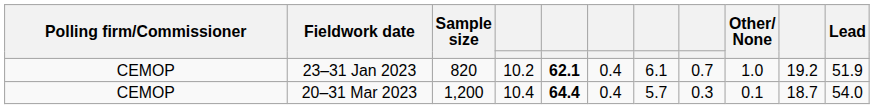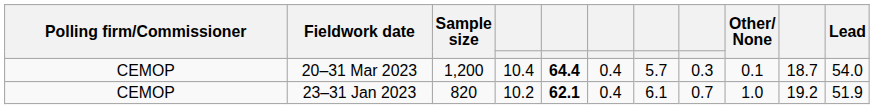rows swapped: (359, 93) <-> (359, 70)
